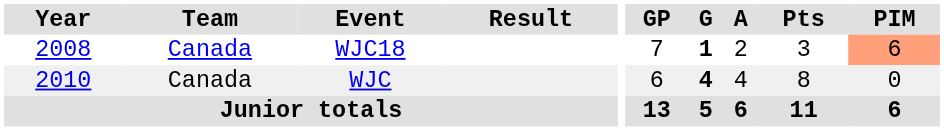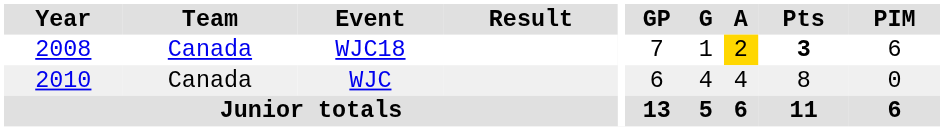(706, 50) bold -> (706, 50) normal
(741, 50) no background -> (741, 50) gold background
(804, 50) normal -> (804, 50) bold
(895, 50) lightsalmon background -> (895, 50) no background
(706, 80) bold -> (706, 80) normal
